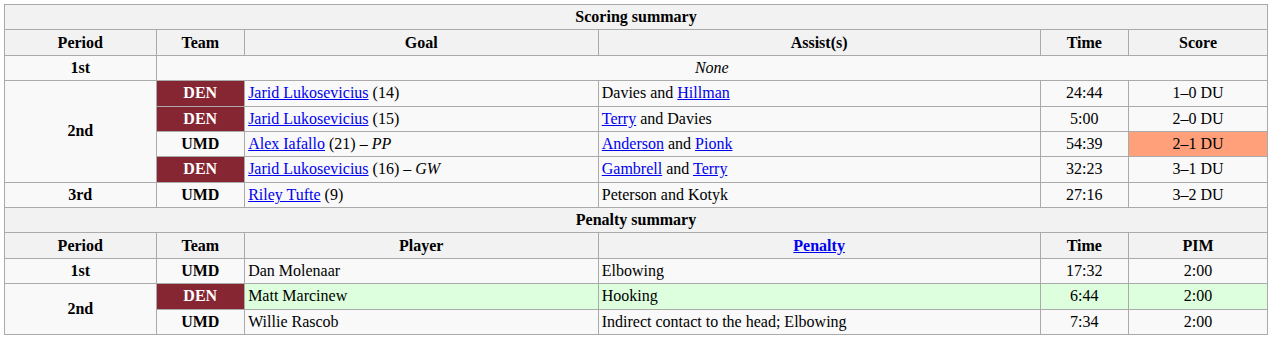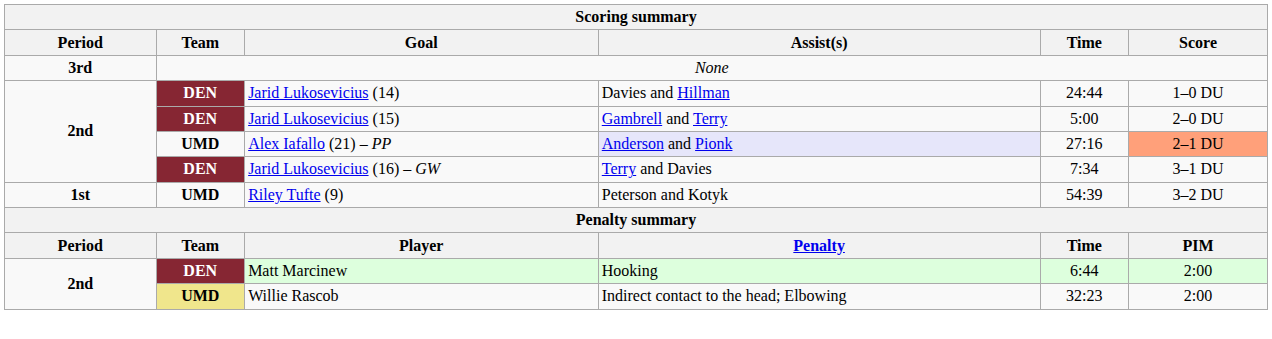(80, 67) 1st -> (80, 67) 3rd
(657, 118) Terry and Davies -> (665, 118) Gambrell and Terry
(667, 144) no background -> (667, 144) lavender background
(1084, 144) 54:39 -> (1084, 144) 27:16
(665, 169) Gambrell and Terry -> (657, 169) Terry and Davies
(1084, 169) 32:23 -> (1084, 169) 7:34
(80, 194) 3rd -> (80, 194) 1st
(1084, 194) 27:16 -> (1084, 194) 54:39
- row: (294, 270)
(200, 321) no background -> (200, 296) khaki background
(1084, 321) 7:34 -> (1084, 296) 32:23
